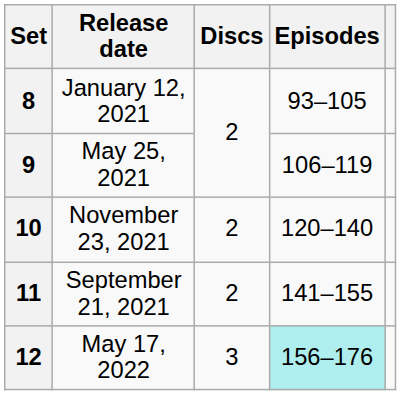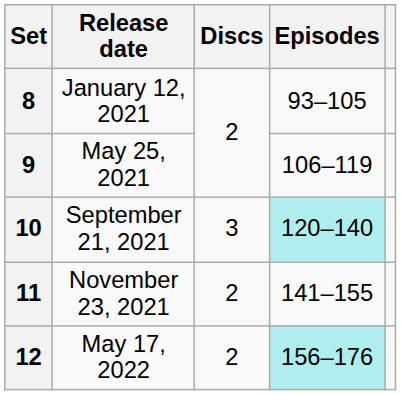(124, 229) November 23, 2021 -> (124, 229) September 21, 2021
(232, 229) 2 -> (232, 229) 3
(327, 229) no background -> (327, 229) paleturquoise background
(124, 293) September 21, 2021 -> (124, 293) November 23, 2021
(232, 357) 3 -> (232, 357) 2
